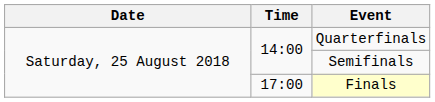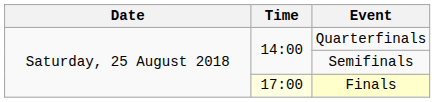(282, 85) no background -> (282, 85) lightyellow background
